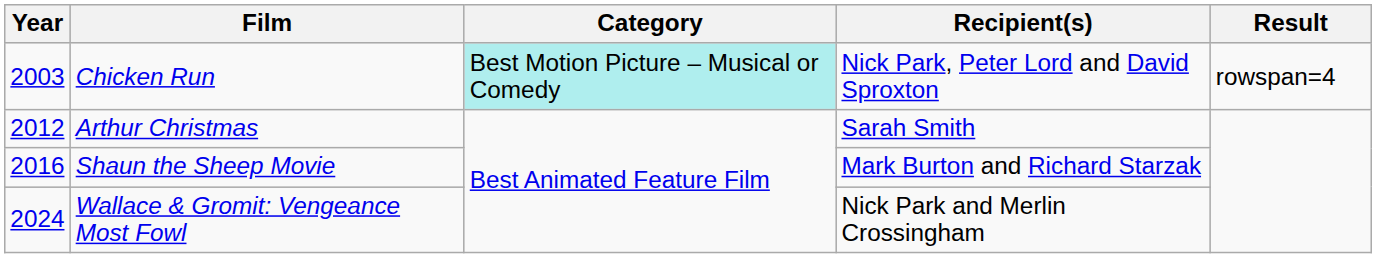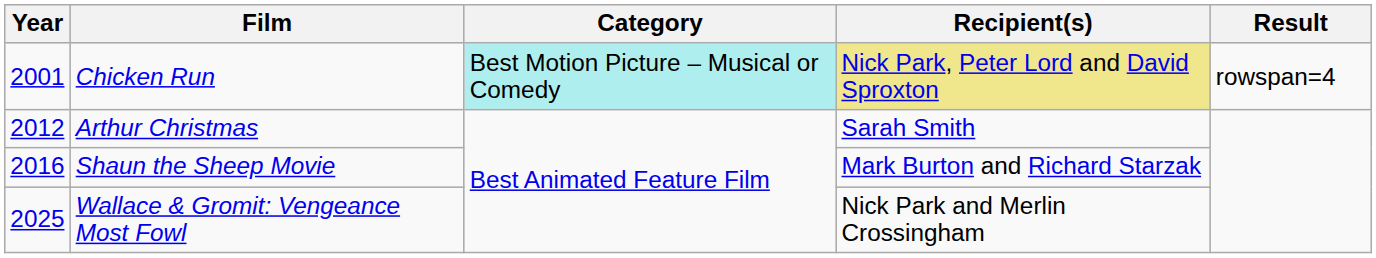(37, 76) 2003 -> (37, 76) 2001
(1015, 76) no background -> (1015, 76) khaki background
(37, 219) 2024 -> (37, 219) 2025
